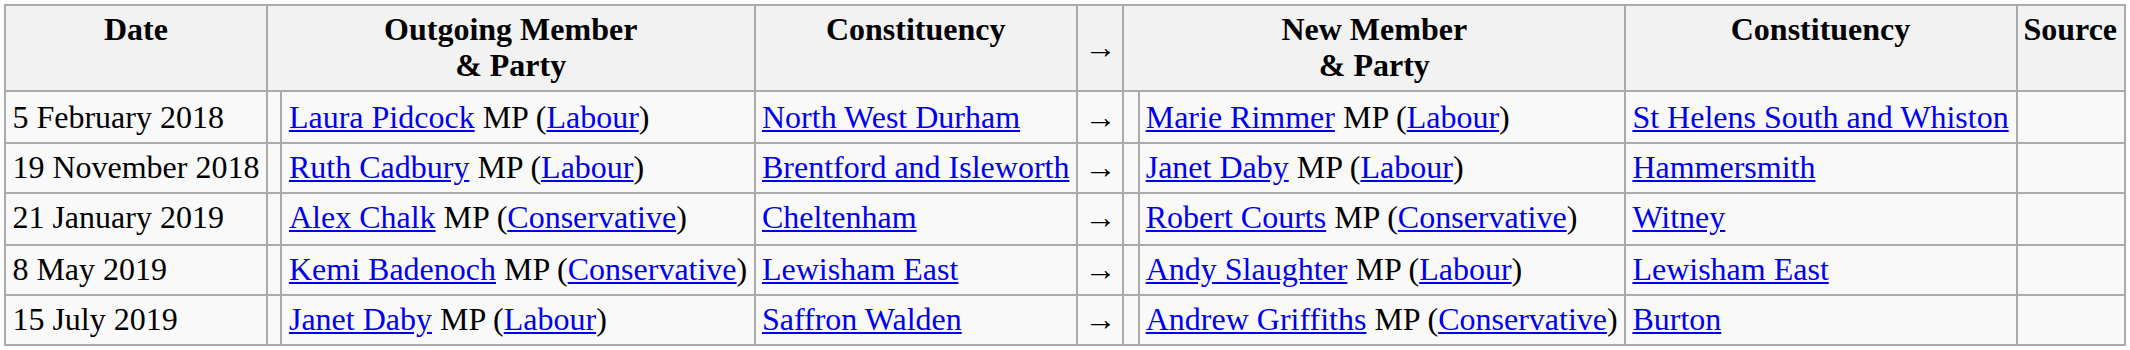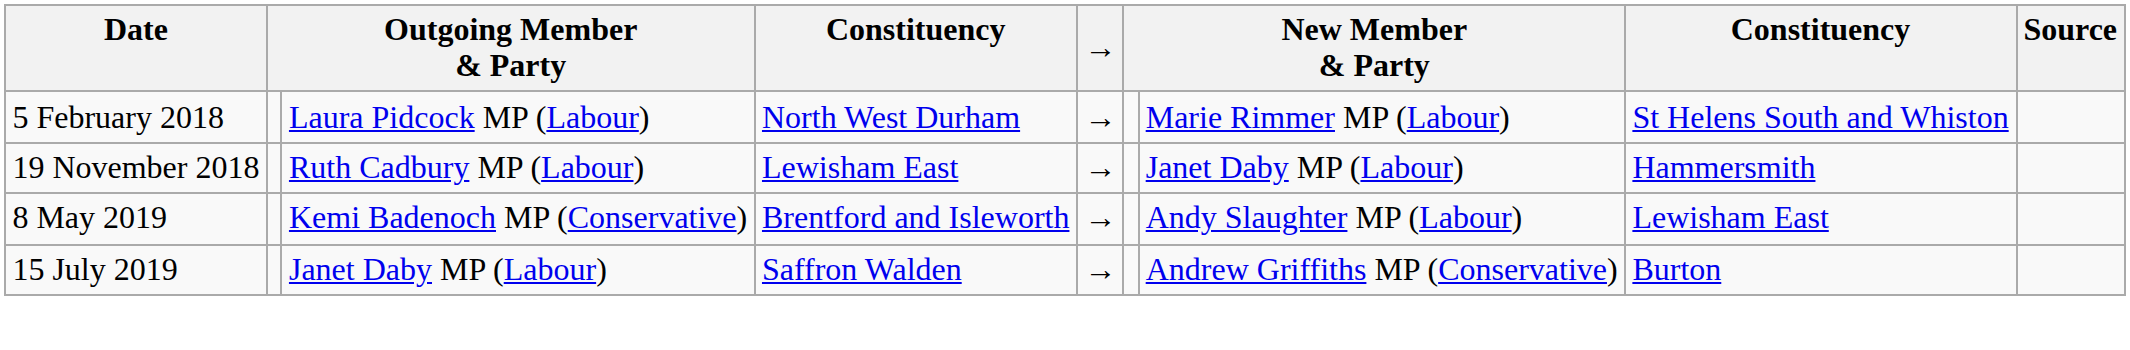(916, 167) Brentford and Isleworth -> (860, 167) Lewisham East
- row: (118, 218)
(860, 268) Lewisham East -> (916, 218) Brentford and Isleworth
